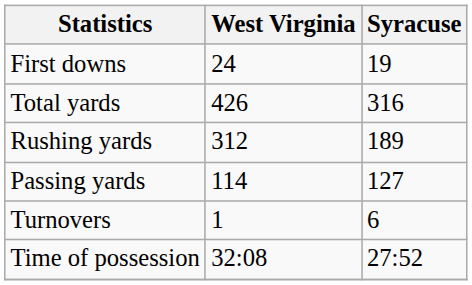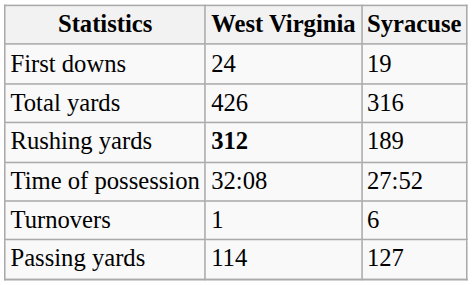(230, 141) normal -> (230, 141) bold
rows swapped: (78, 180) <-> (105, 259)
